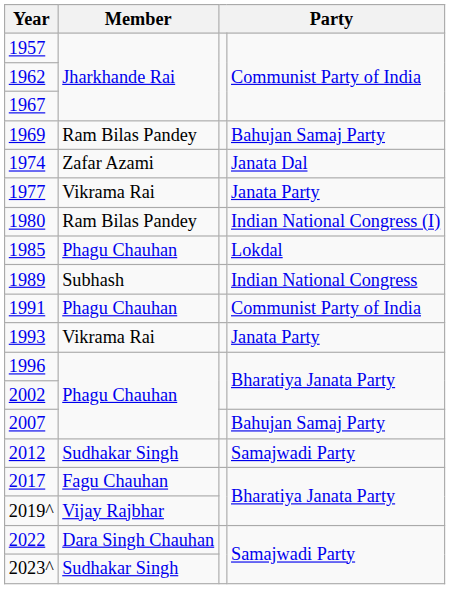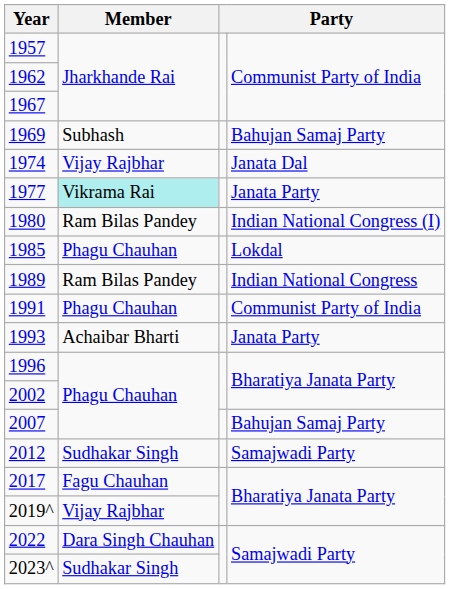(130, 134) Ram Bilas Pandey -> (93, 134) Subhash
(108, 163) Zafar Azami -> (113, 163) Vijay Rajbhar
(109, 192) no background -> (109, 192) paleturquoise background
(93, 279) Subhash -> (130, 279) Ram Bilas Pandey
(109, 337) Vikrama Rai -> (121, 337) Achaibar Bharti
